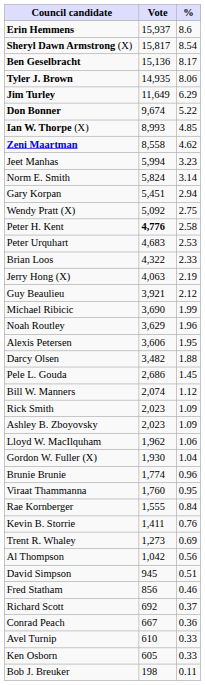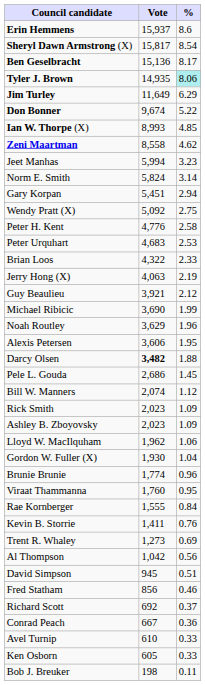(188, 78) no background -> (188, 78) paleturquoise background
(153, 227) bold -> (153, 227) normal
(153, 359) normal -> (153, 359) bold
